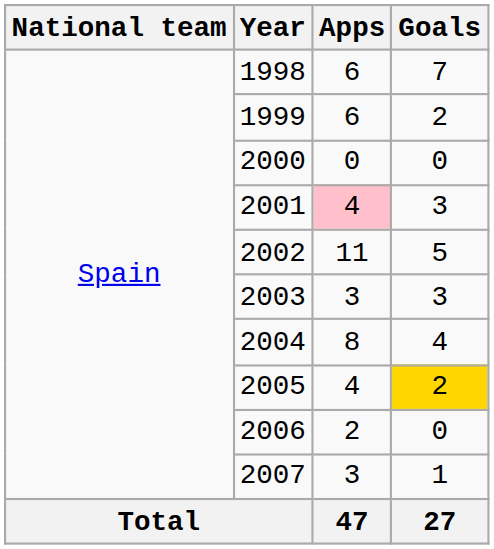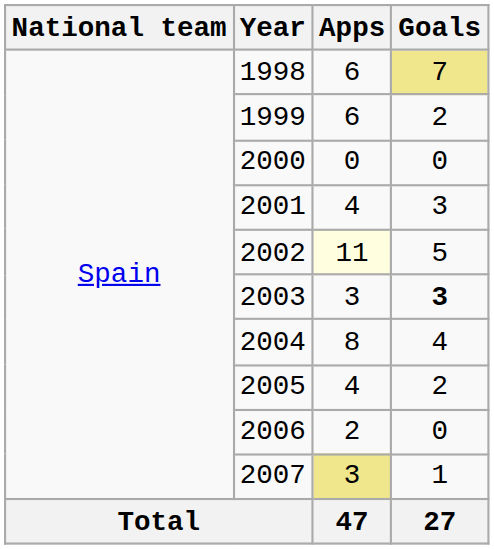(440, 72) no background -> (440, 72) khaki background
(352, 207) pink background -> (352, 207) no background
(352, 252) no background -> (352, 252) lightyellow background
(440, 297) normal -> (440, 297) bold
(440, 387) gold background -> (440, 387) no background
(352, 477) no background -> (352, 477) khaki background
